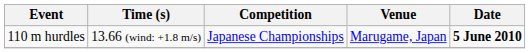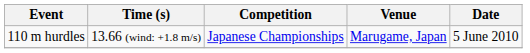(487, 36) bold -> (486, 36) normal
